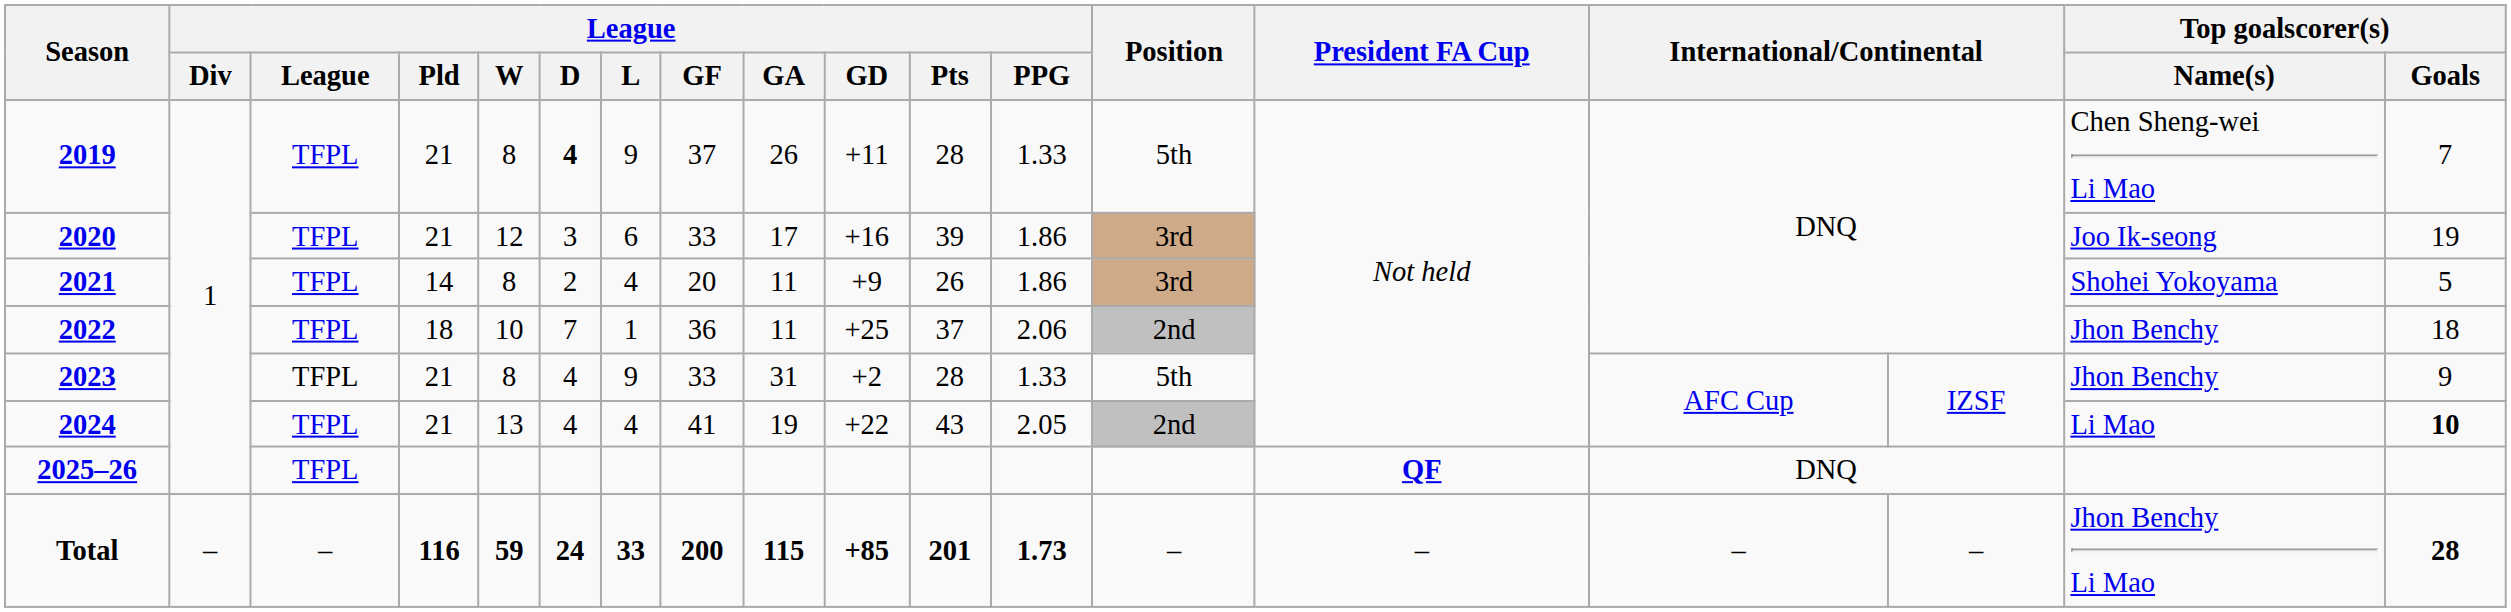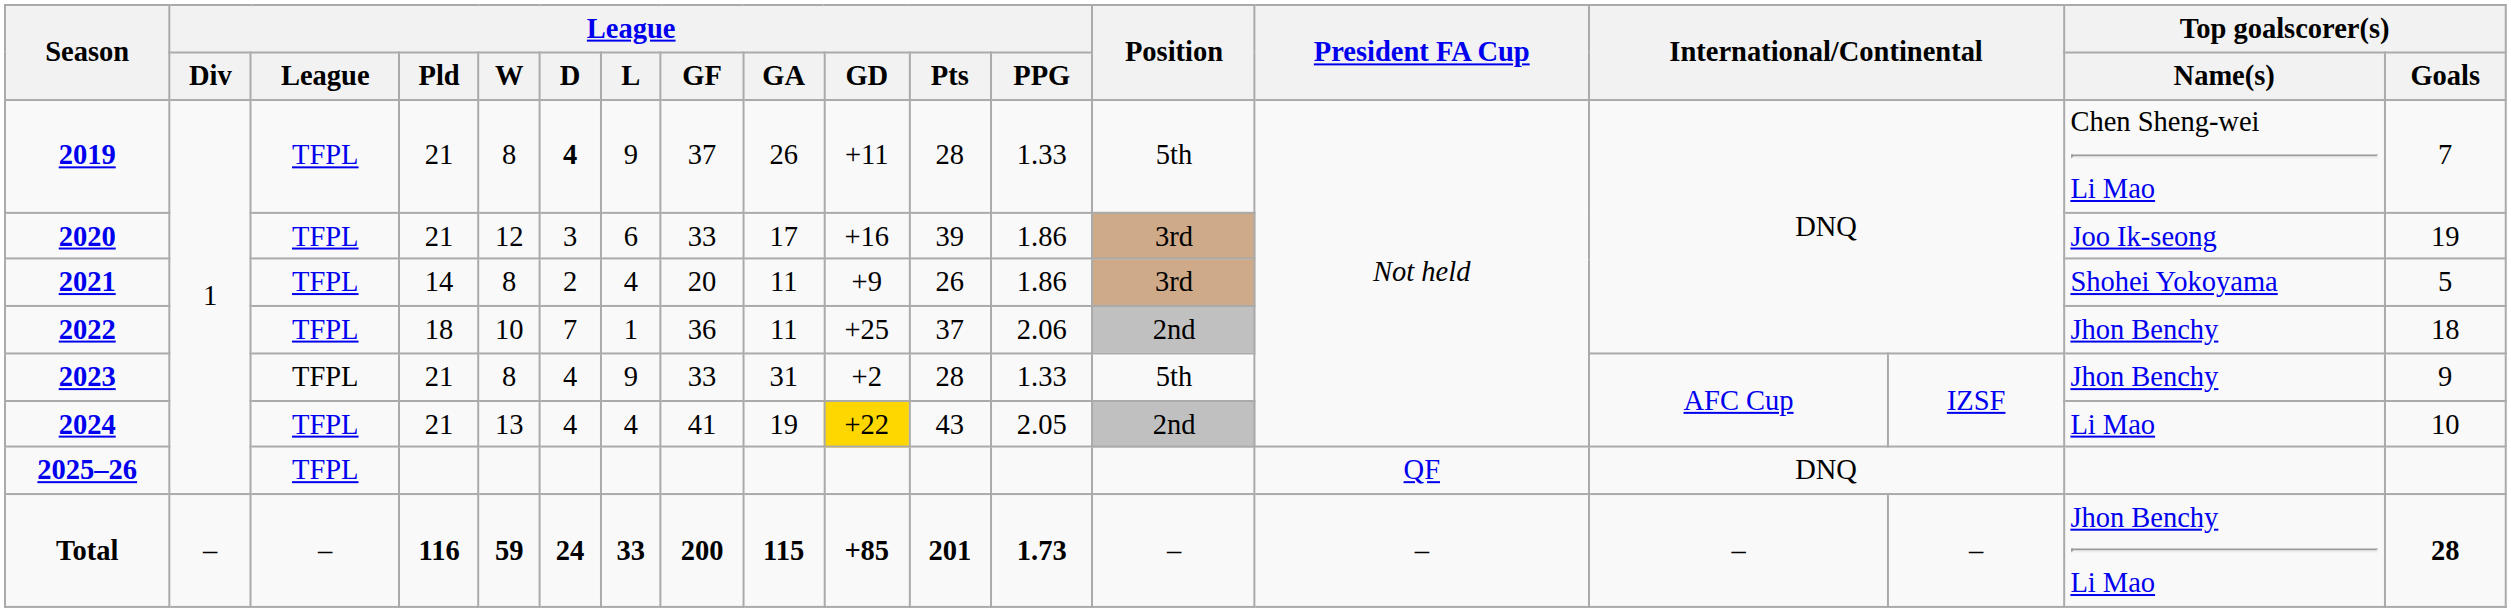(867, 423) no background -> (867, 423) gold background
(2445, 423) bold -> (2445, 423) normal
(1422, 470) bold -> (1422, 470) normal
